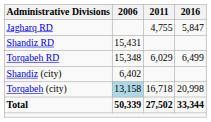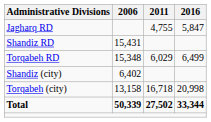(128, 89) lightblue background -> (128, 89) no background
